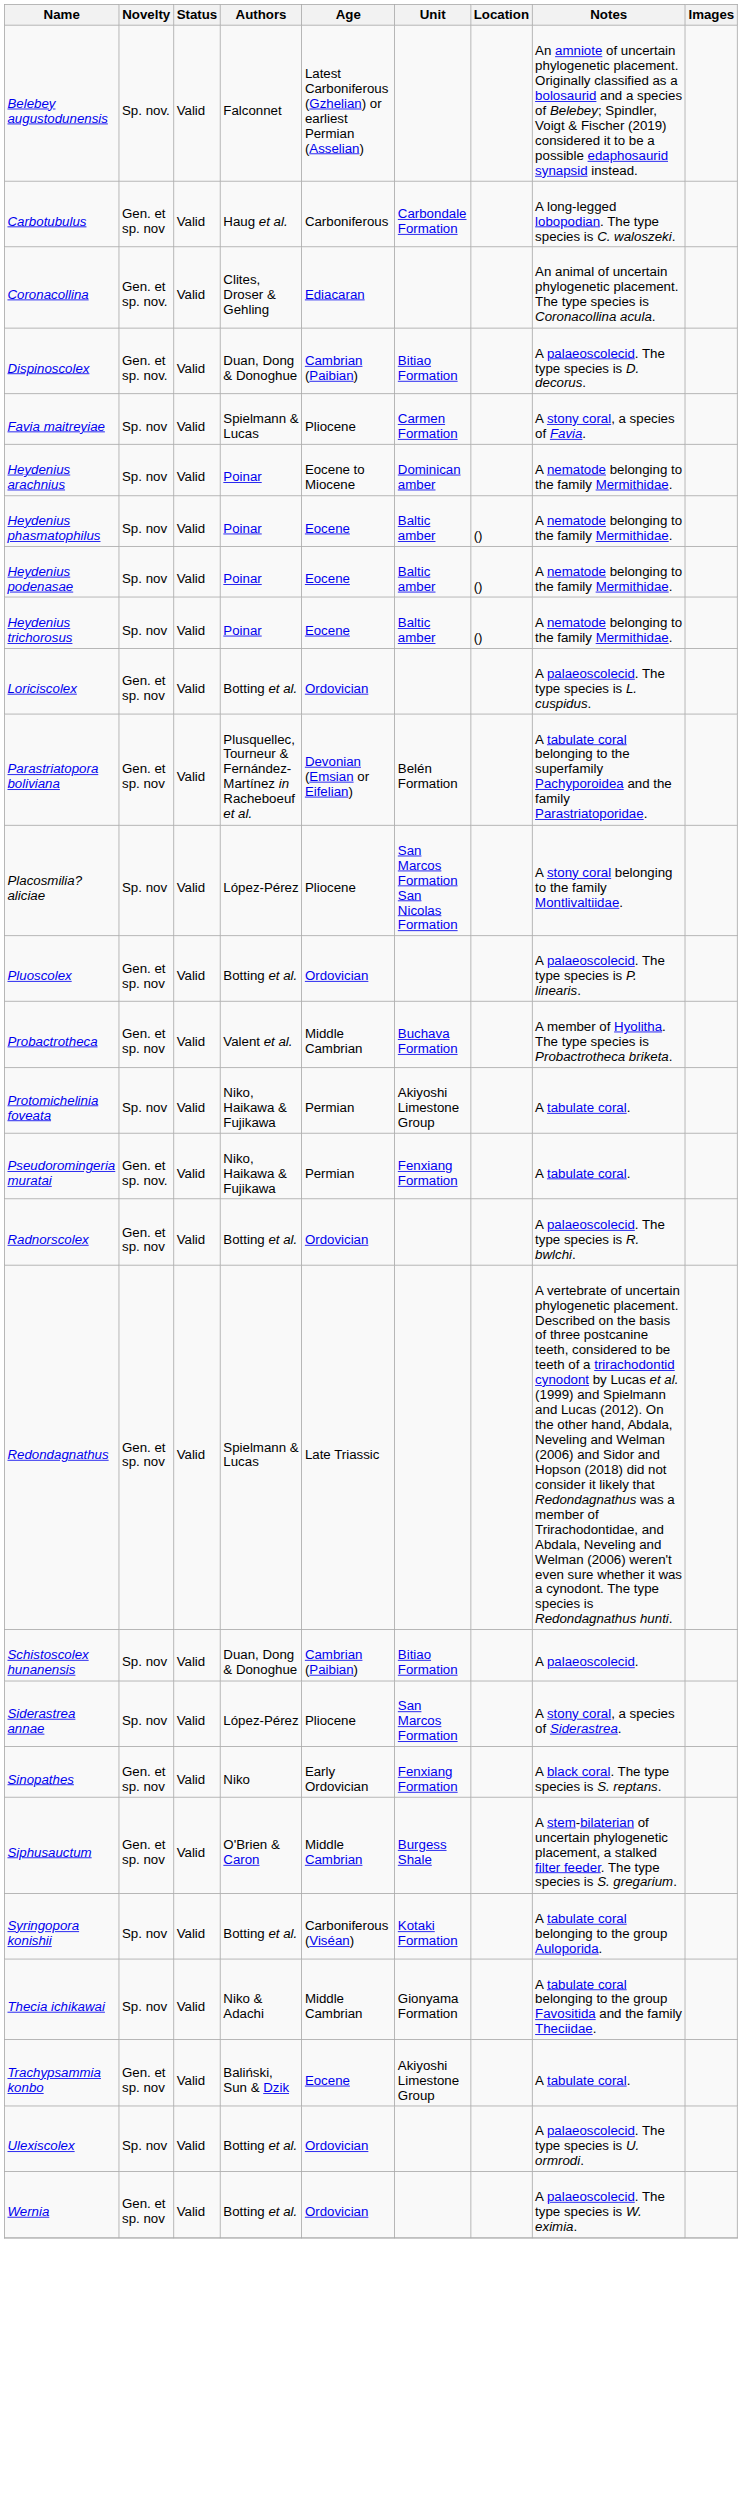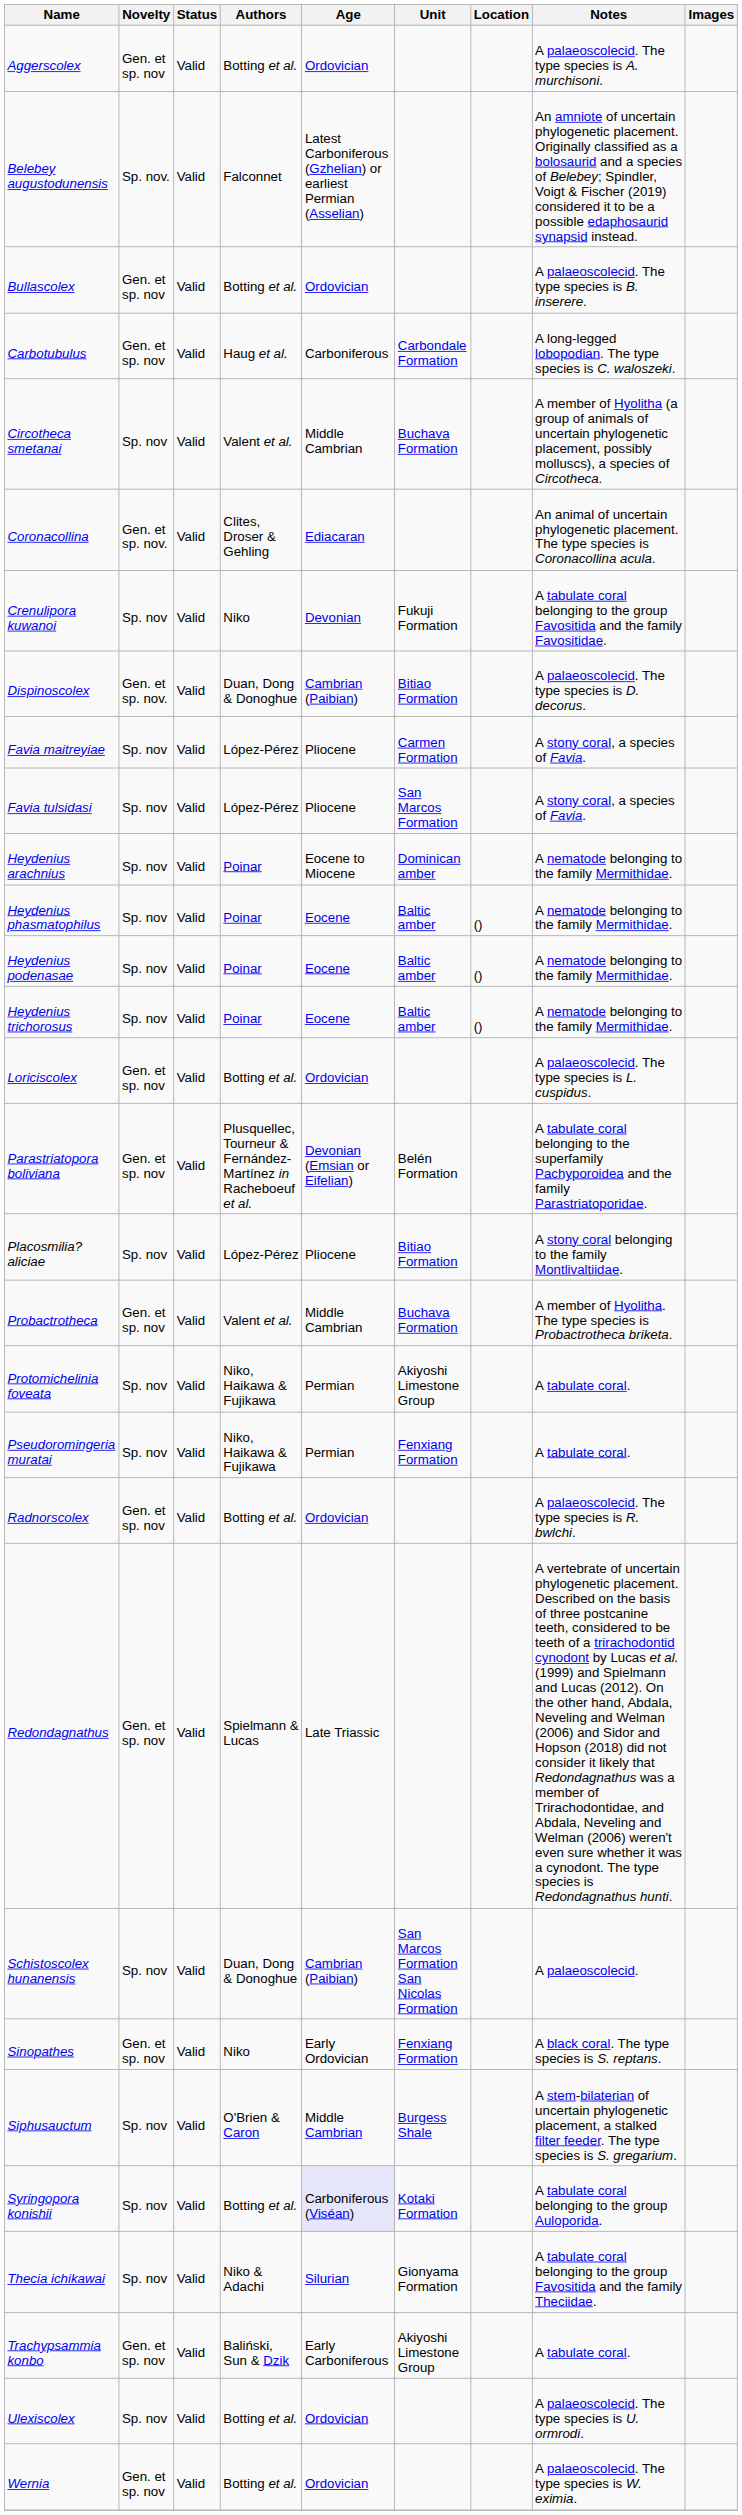+ row: (44, 65)
+ row: (41, 287)
+ row: (39, 441)
+ row: (42, 618)
(261, 426) Spielmann & Lucas -> (261, 749) López-Pérez
+ row: (50, 808)
(428, 887) San Marcos Formation San Nicolas Formation -> (428, 1254) Bitiao Formation
- row: (40, 976)
(145, 1173) Gen. et sp. nov. -> (145, 1452) Sp. nov
(428, 1662) Bitiao Formation -> (428, 1971) San Marcos Formation San Nicolas Formation
- row: (41, 1721)
(144, 1852) Gen. et sp. nov -> (145, 2125) Sp. nov
(347, 1933) no background -> (347, 2206) lavender background
(334, 2007) Middle Cambrian -> (327, 2279) Silurian
(327, 2080) Eocene -> (347, 2352) Early Carboniferous
